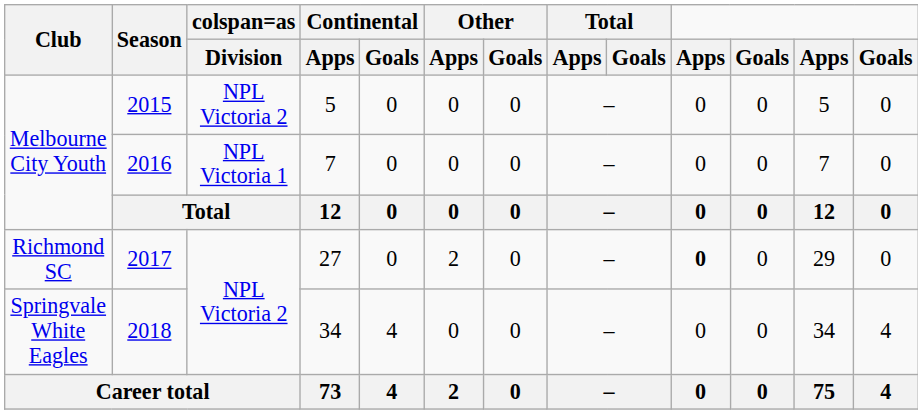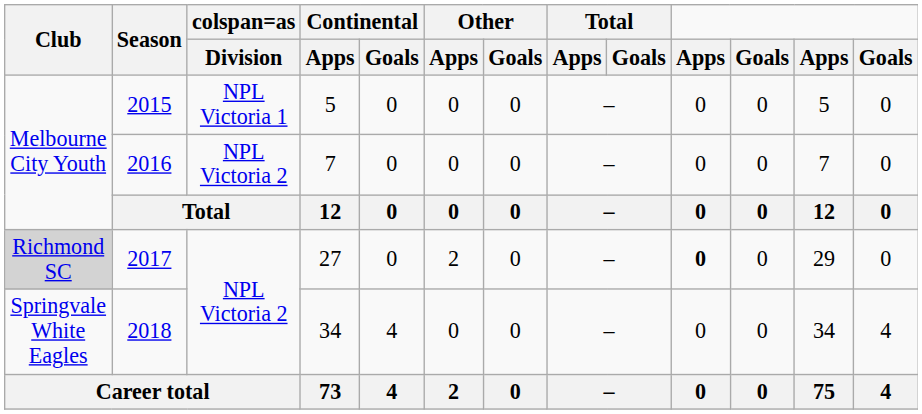(244, 104) NPL Victoria 2 -> (244, 104) NPL Victoria 1
(244, 164) NPL Victoria 1 -> (244, 164) NPL Victoria 2
(58, 259) no background -> (58, 259) lightgrey background
